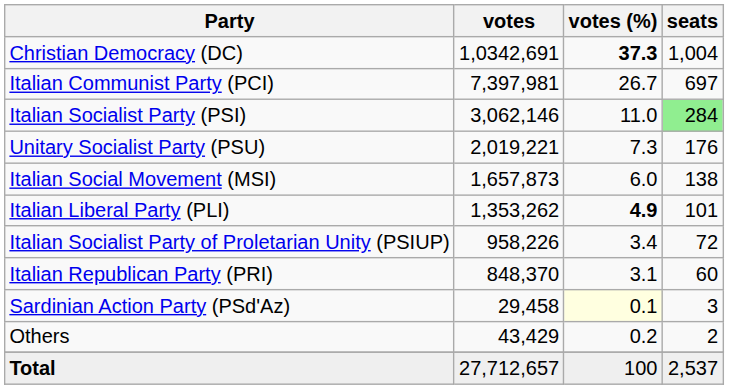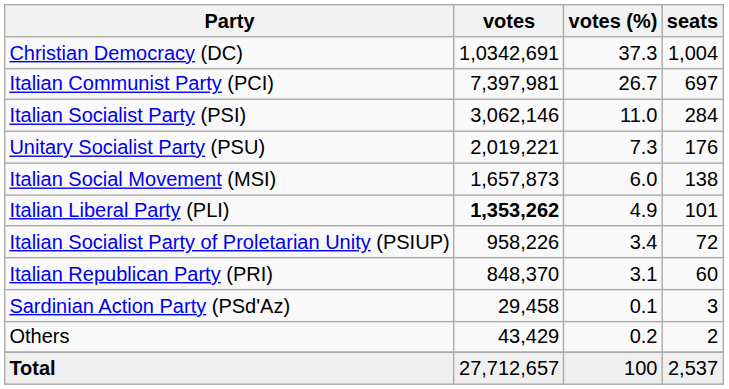(638, 53) bold -> (638, 53) normal
(701, 116) lightgreen background -> (701, 116) no background
(515, 211) normal -> (515, 211) bold
(644, 211) bold -> (644, 211) normal
(644, 305) lightyellow background -> (644, 305) no background
